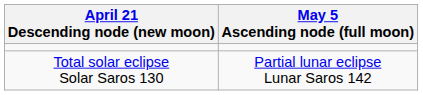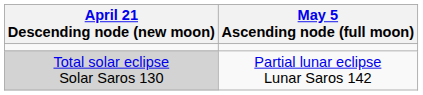(111, 70) no background -> (111, 70) lightgrey background
